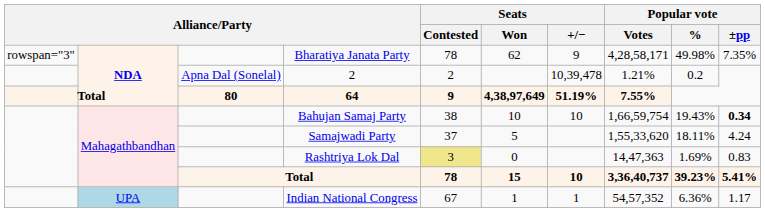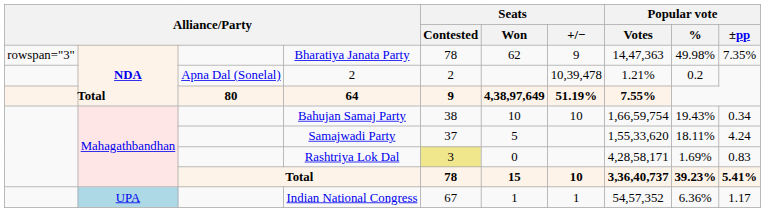(638, 55) 4,28,58,171 -> (638, 55) 14,47,363
(740, 116) bold -> (740, 116) normal
(638, 156) 14,47,363 -> (638, 156) 4,28,58,171
